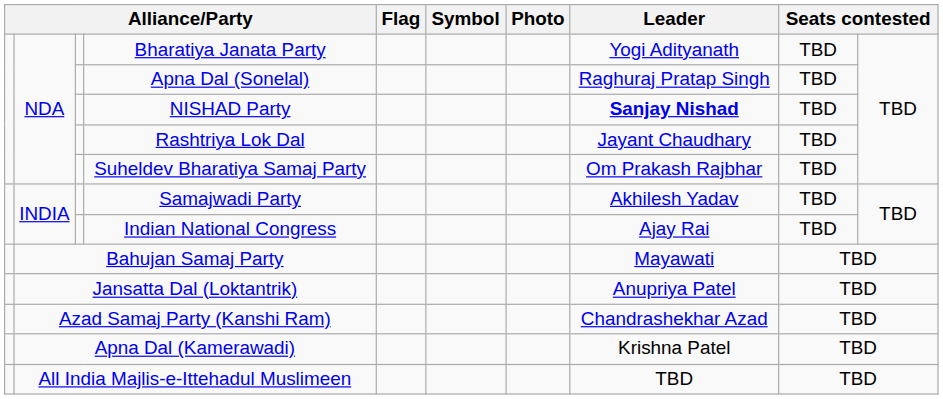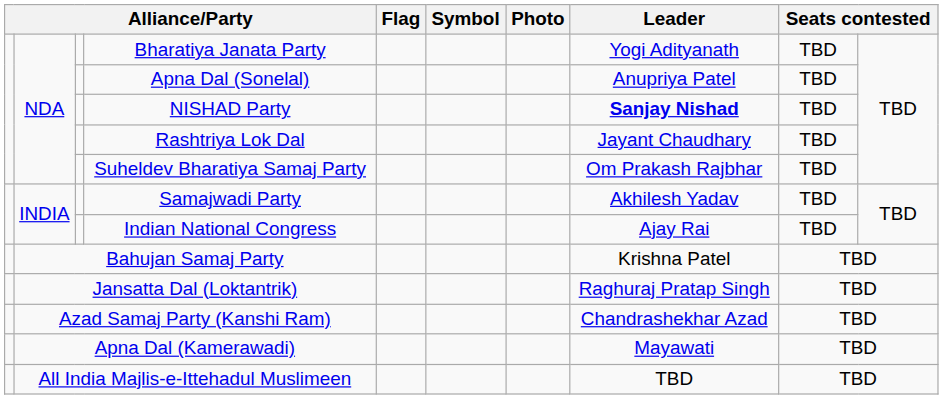(674, 79) Raghuraj Pratap Singh -> (674, 79) Anupriya Patel
(674, 259) Mayawati -> (674, 259) Krishna Patel
(674, 288) Anupriya Patel -> (674, 288) Raghuraj Pratap Singh
(674, 348) Krishna Patel -> (674, 348) Mayawati
